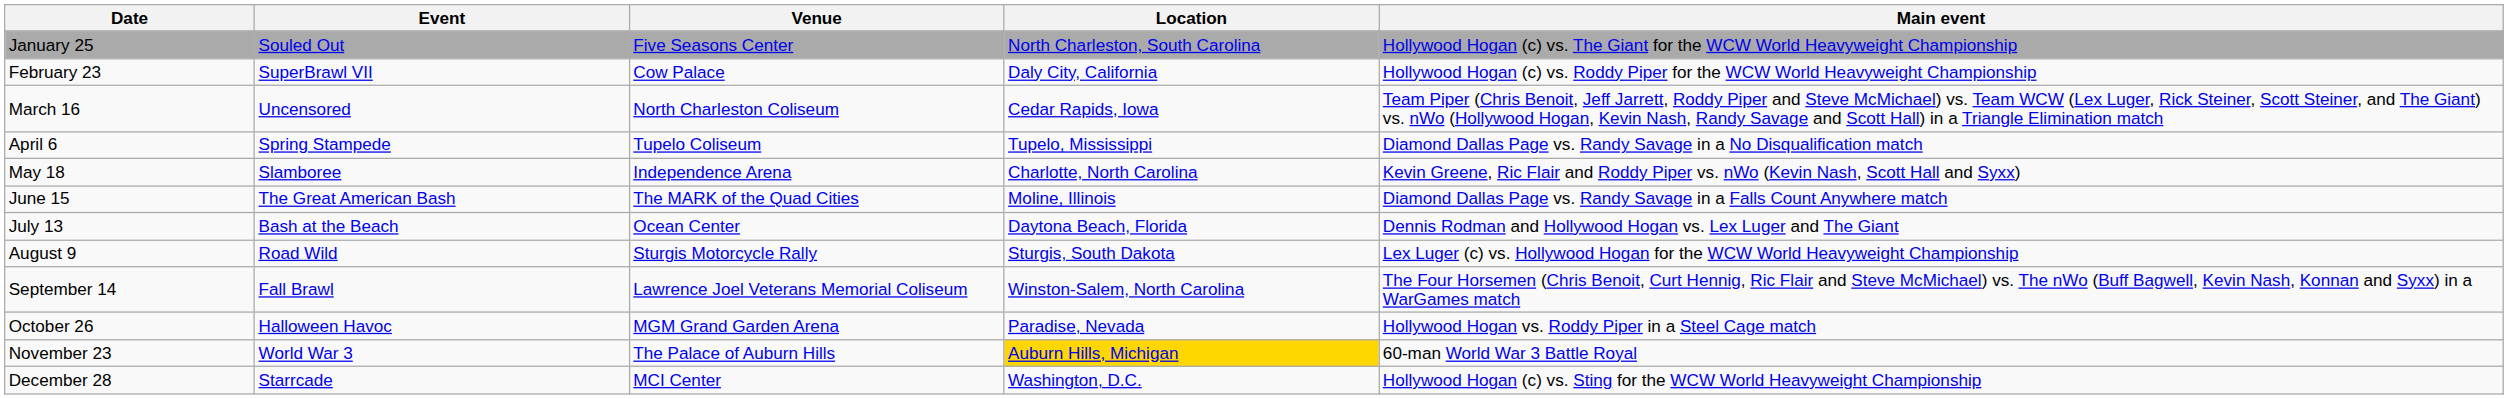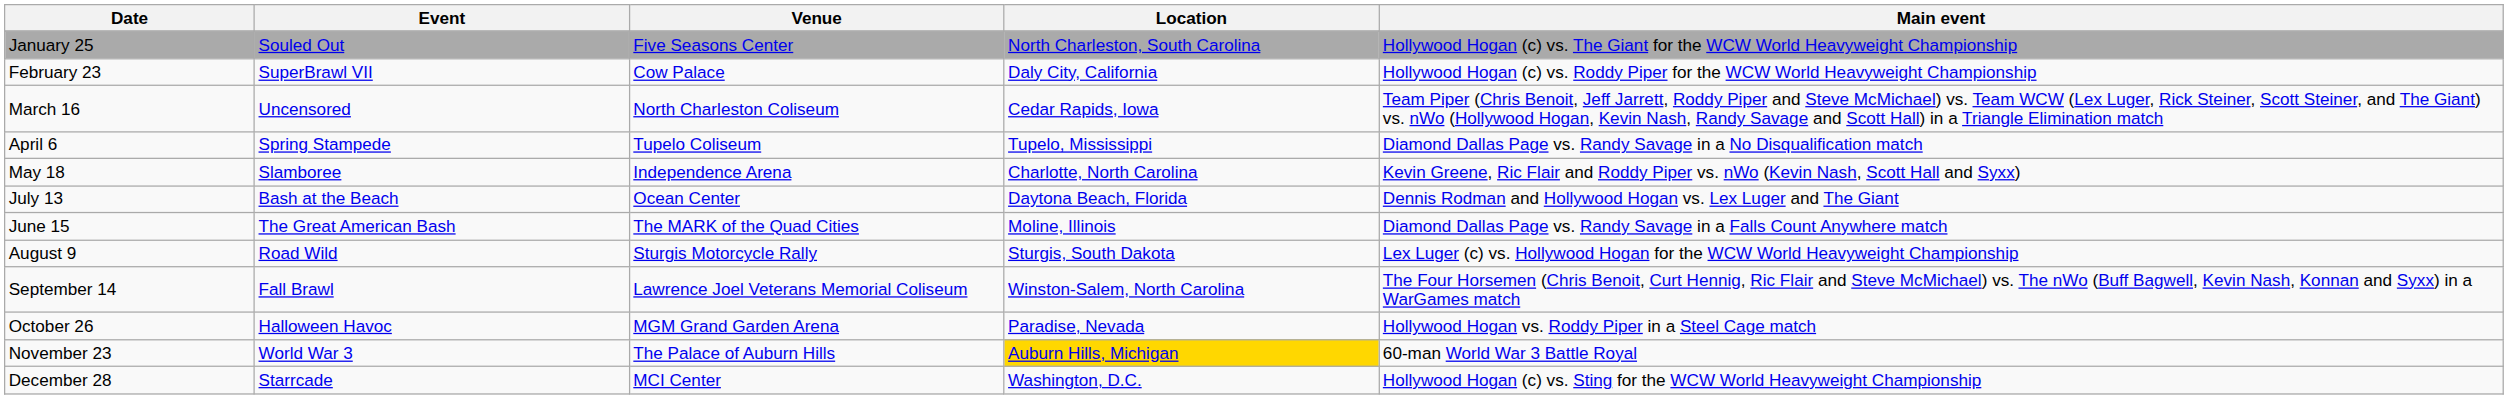rows swapped: (39, 199) <-> (36, 226)
